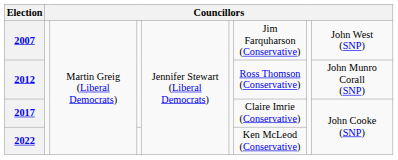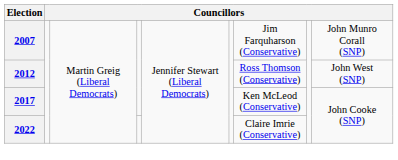(352, 40) John West (SNP) -> (352, 40) John Munro Corall (SNP)
(352, 79) John Munro Corall (SNP) -> (352, 73) John West (SNP)
(270, 113) Claire Imrie (Conservative) -> (270, 101) Ken McLeod (Conservative)
(270, 140) Ken McLeod (Conservative) -> (270, 129) Claire Imrie (Conservative)
